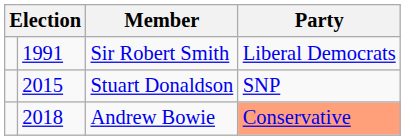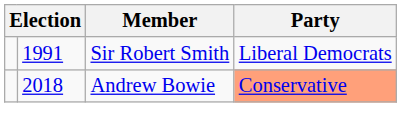- row: (162, 85)
